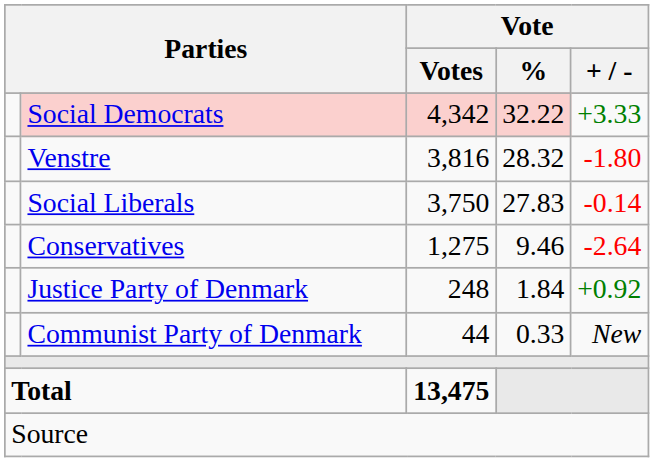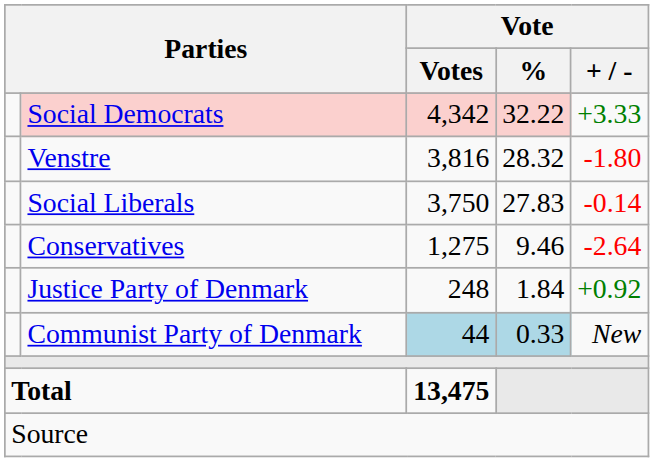(476, 333) no background -> (476, 333) lightblue background
(540, 333) no background -> (540, 333) lightblue background
